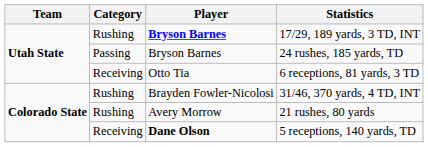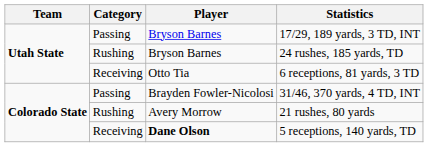(113, 34) Rushing -> (112, 34) Passing
(187, 34) bold -> (185, 34) normal
(112, 53) Passing -> (113, 53) Rushing
(113, 92) Rushing -> (112, 92) Passing
